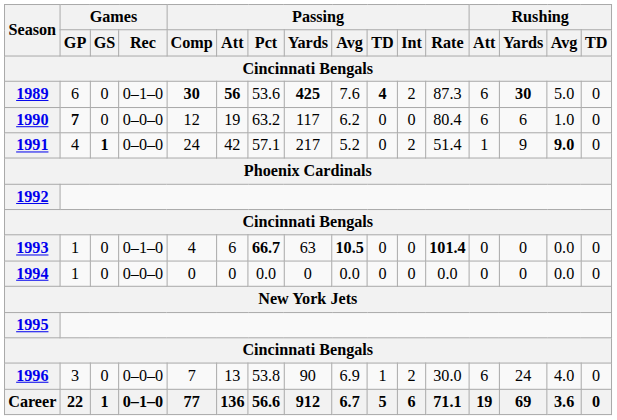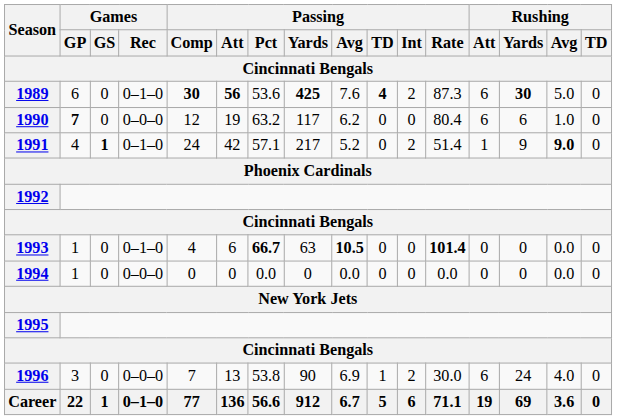(143, 145) 0–0–0 -> (143, 145) 0–1–0
